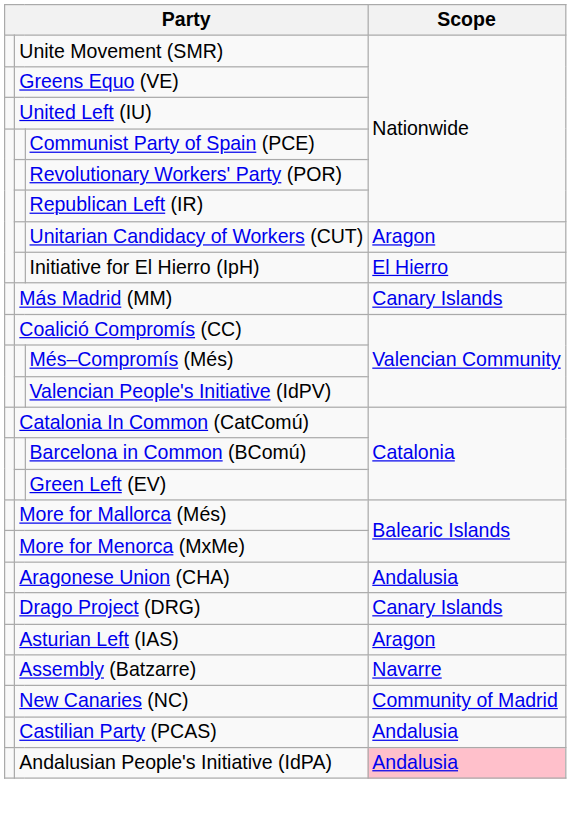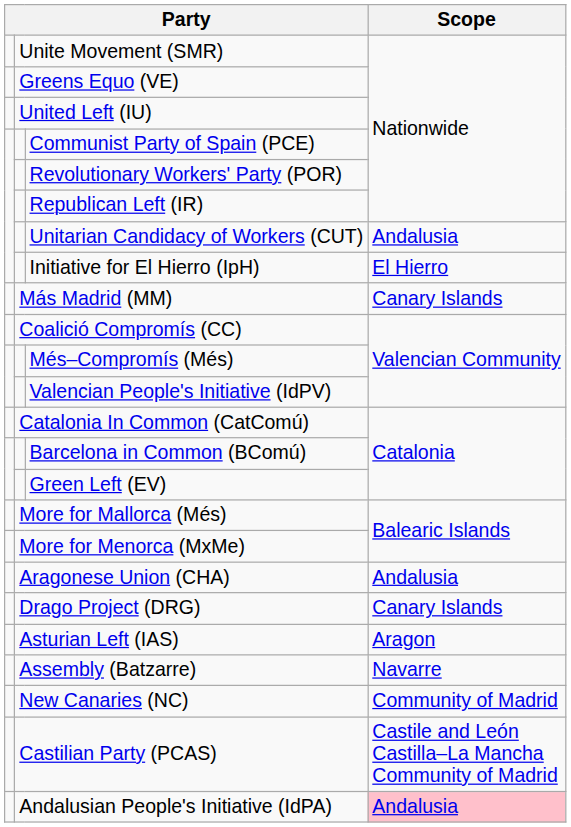(404, 236) Aragon -> (415, 236) Andalusia
(415, 732) Andalusia -> (465, 753) Castile and León Castilla–La Mancha Community of Madrid
